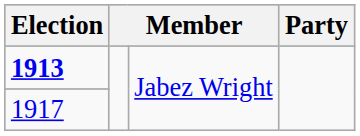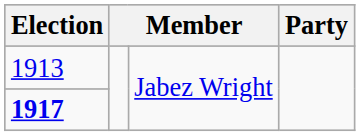(37, 67) bold -> (37, 67) normal
(37, 109) normal -> (37, 109) bold
